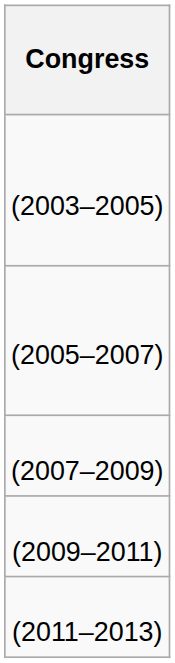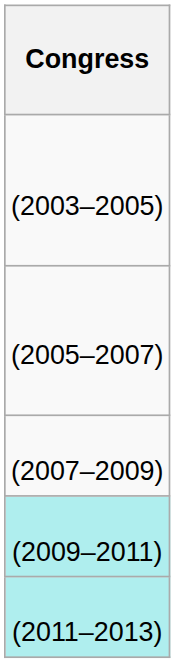(87, 551) no background -> (87, 551) paleturquoise background
(87, 632) no background -> (87, 632) paleturquoise background
